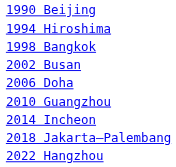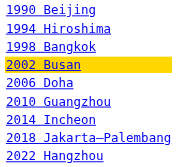(43, 65) no background -> (43, 65) gold background
